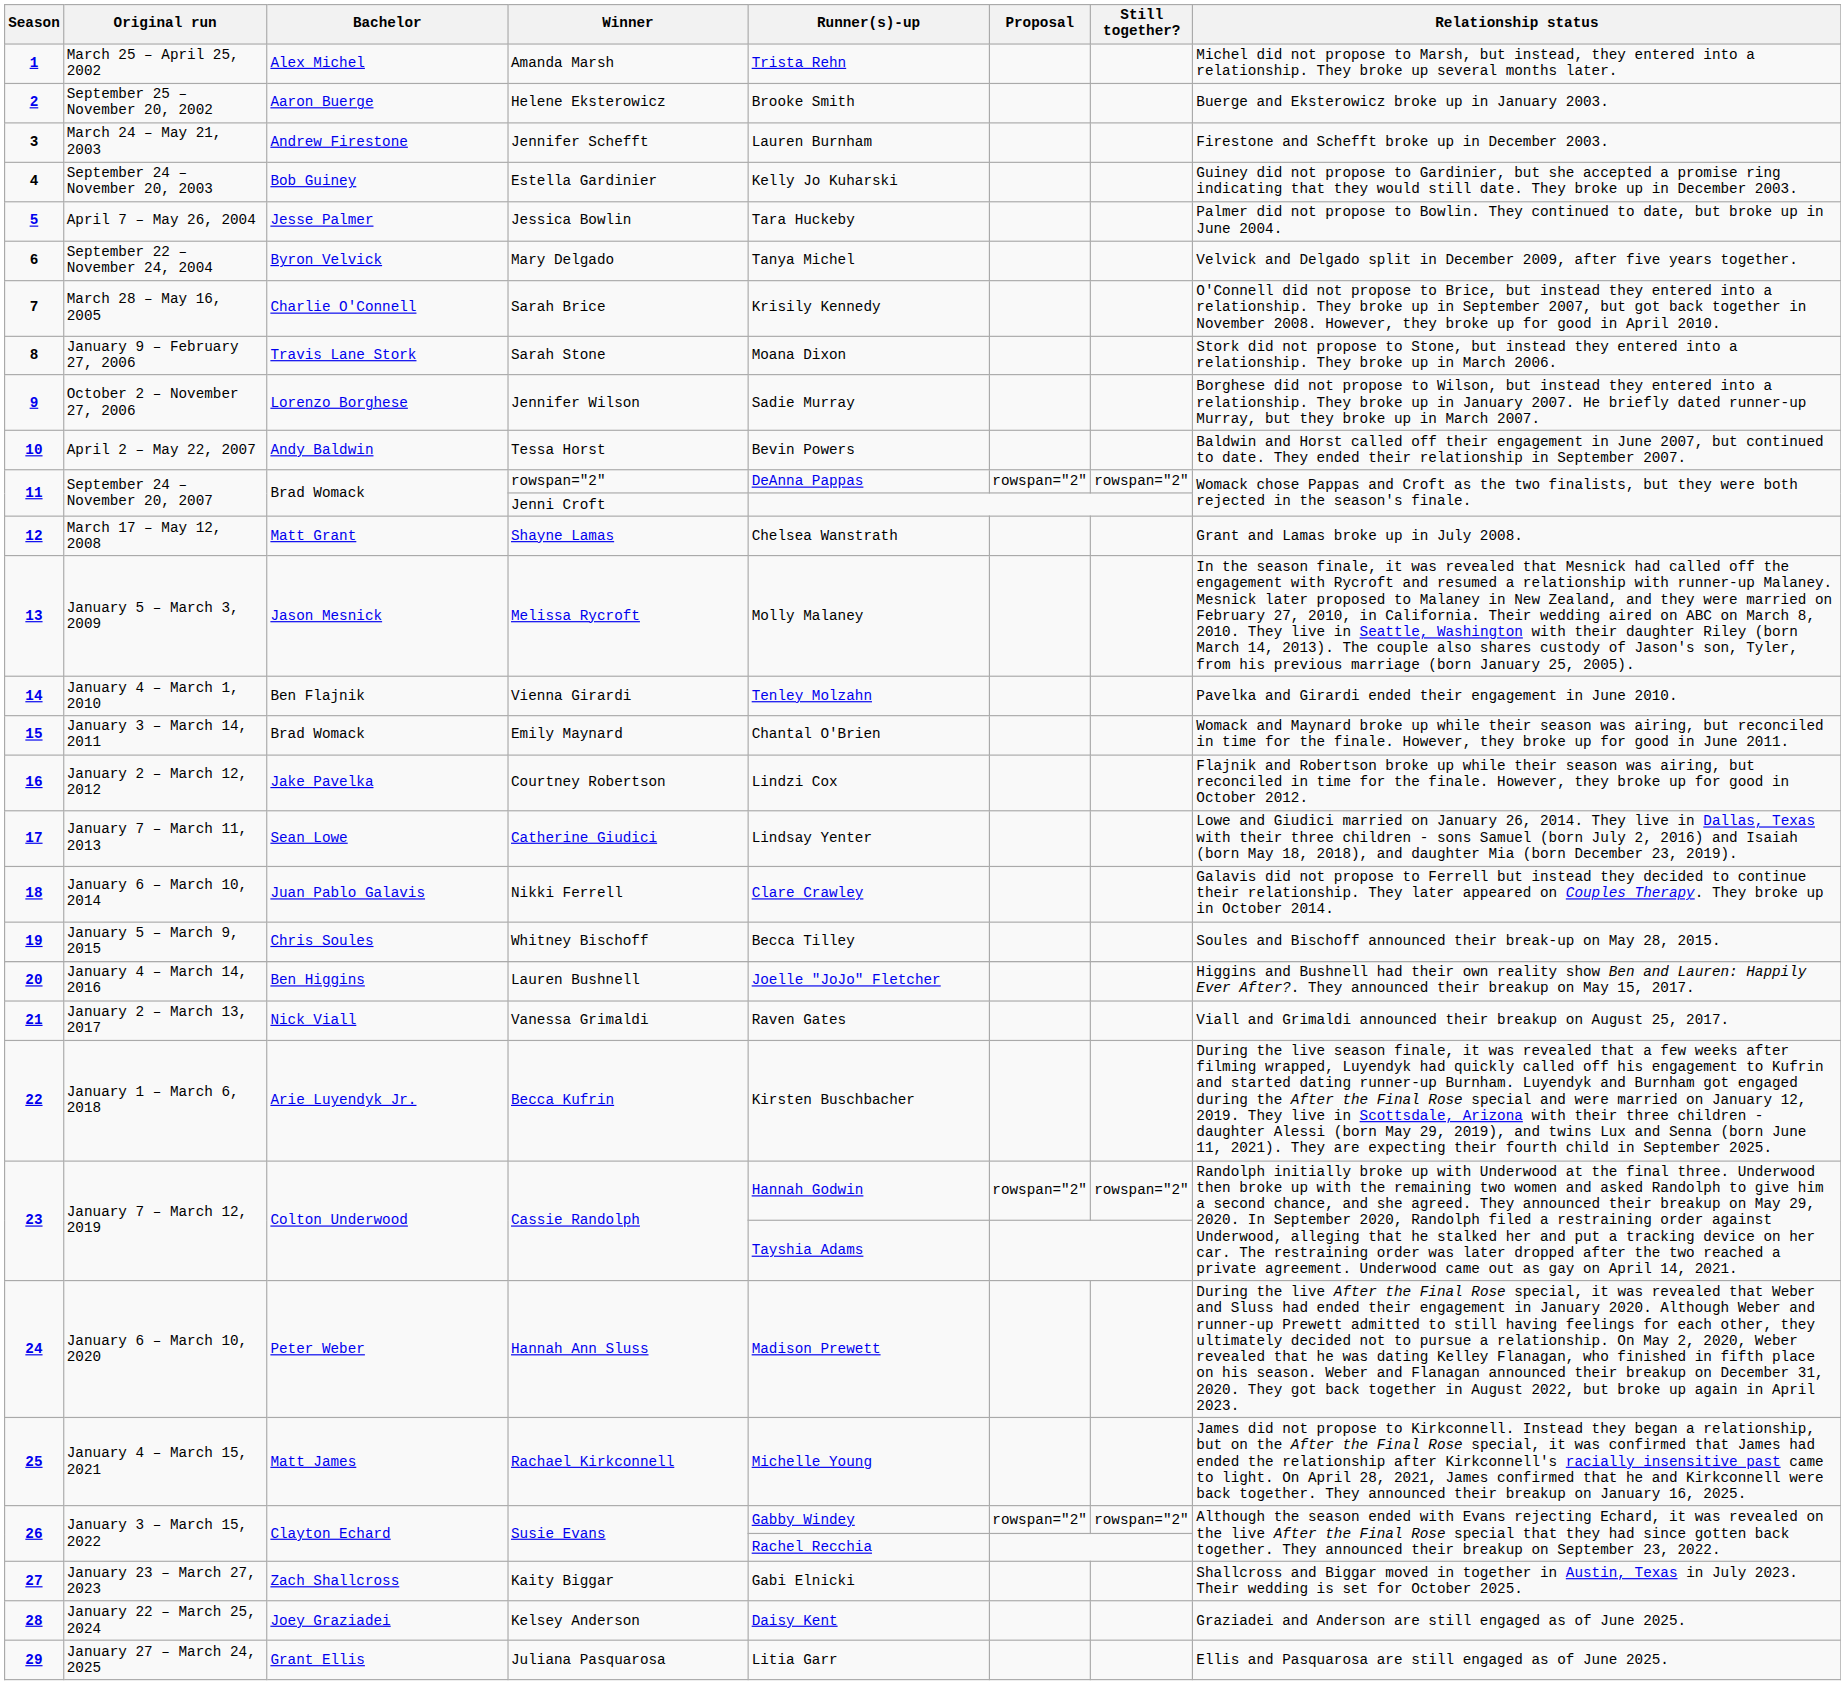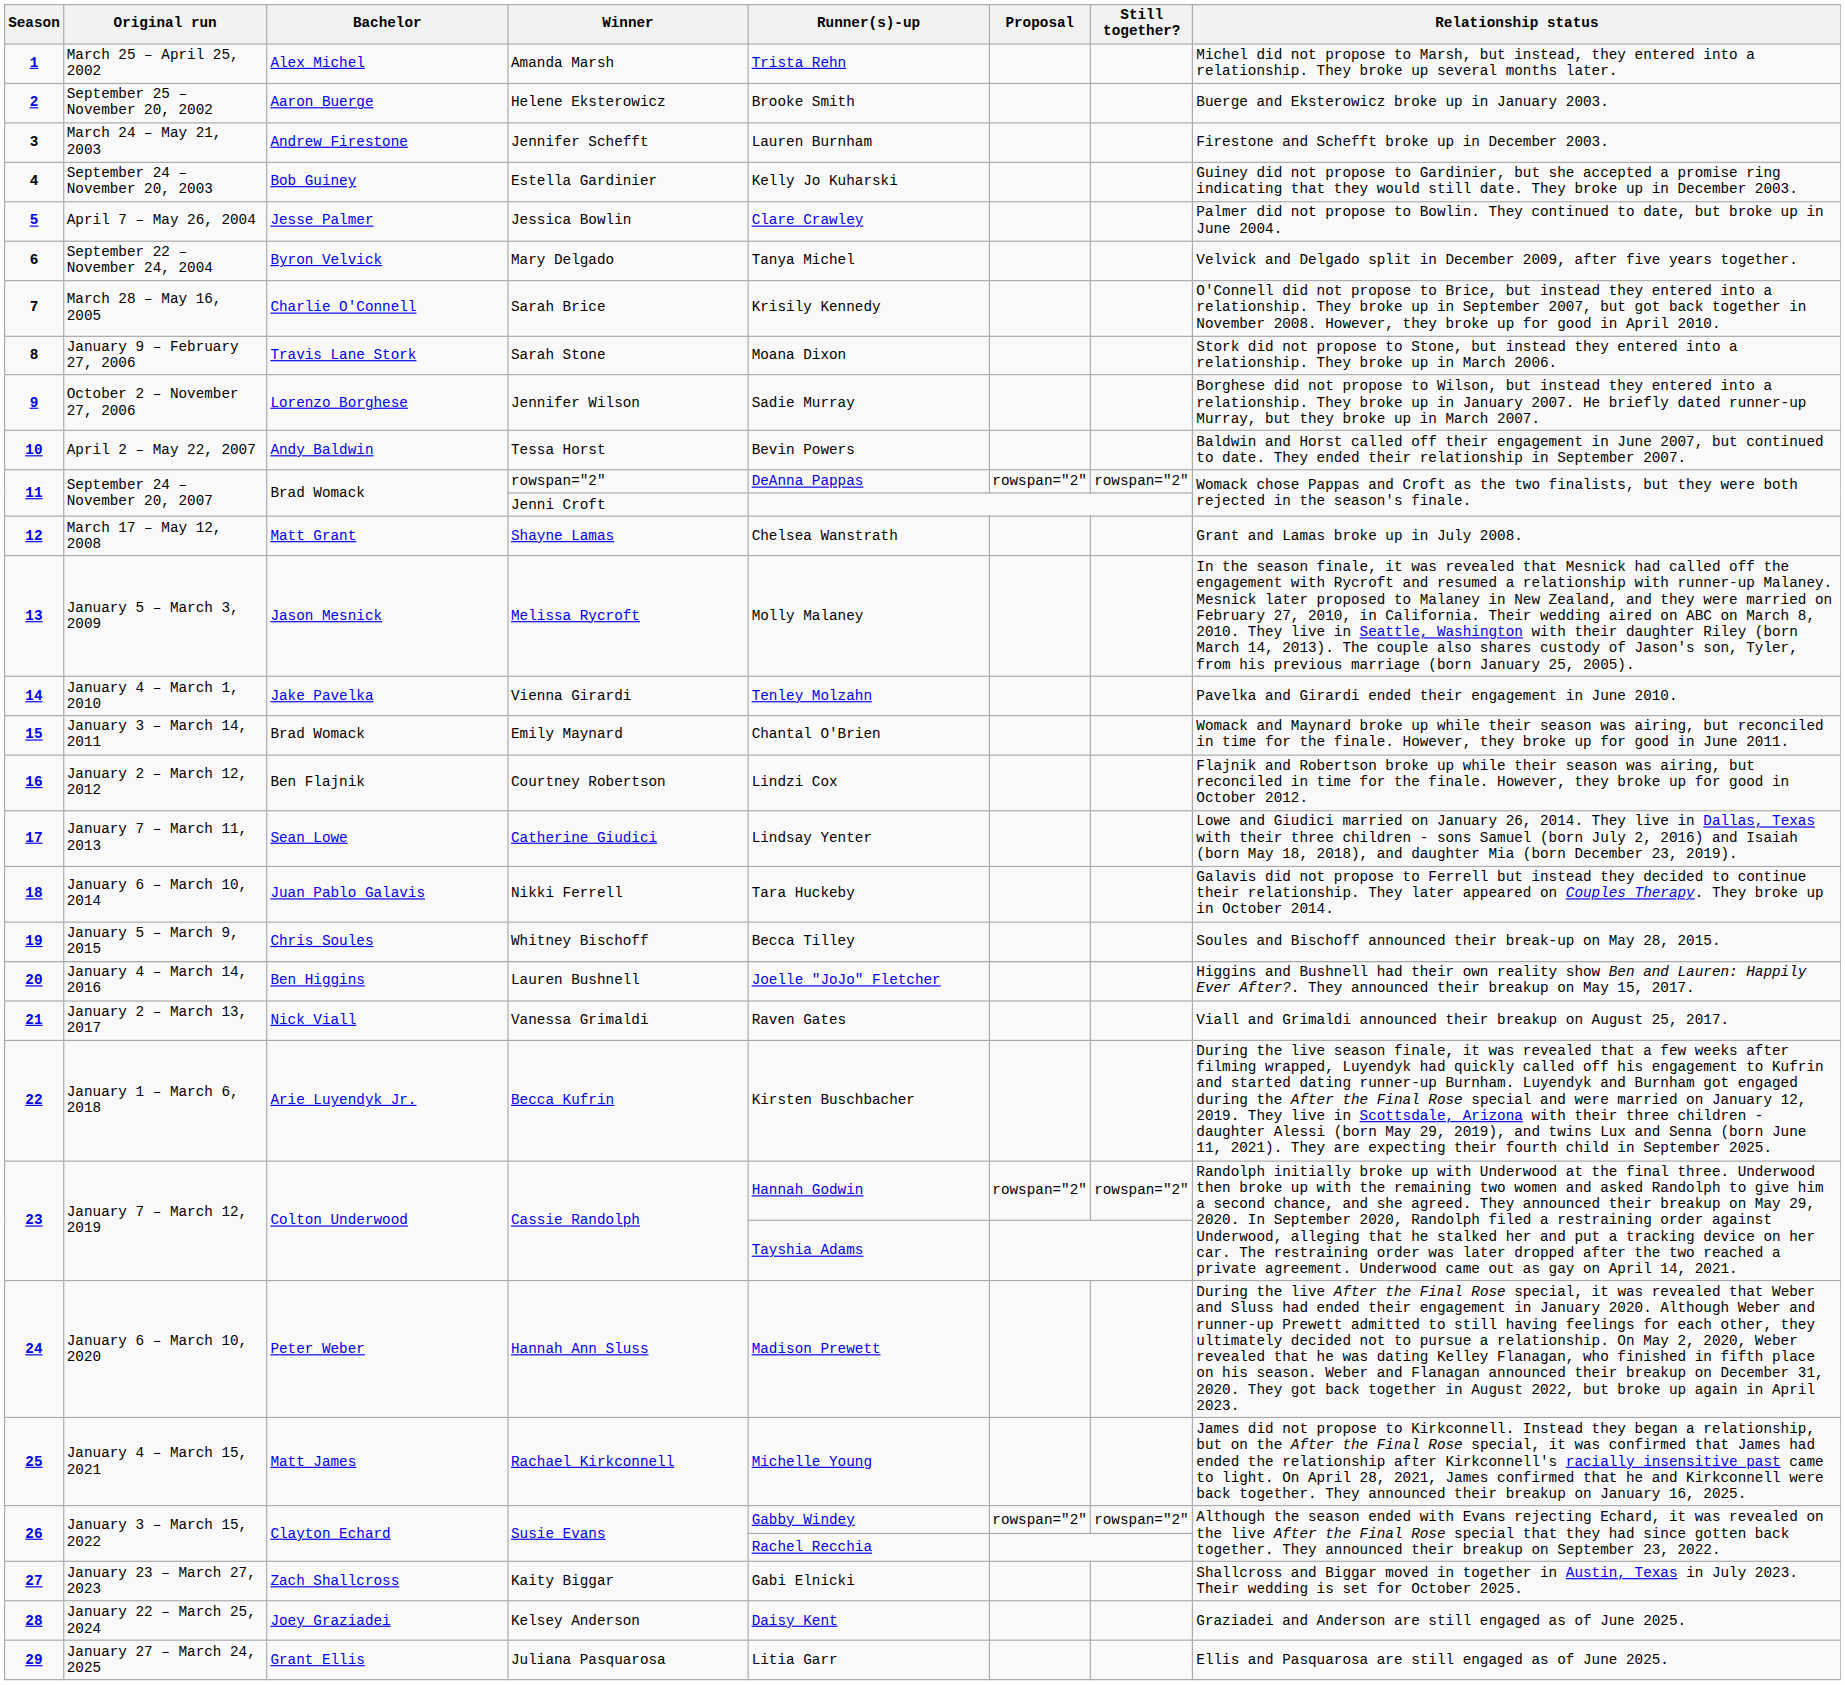(803, 221) Tara Huckeby -> (808, 221) Clare Crawley
(318, 696) Ben Flajnik -> (322, 696) Jake Pavelka
(322, 783) Jake Pavelka -> (318, 783) Ben Flajnik
(808, 894) Clare Crawley -> (803, 894) Tara Huckeby
